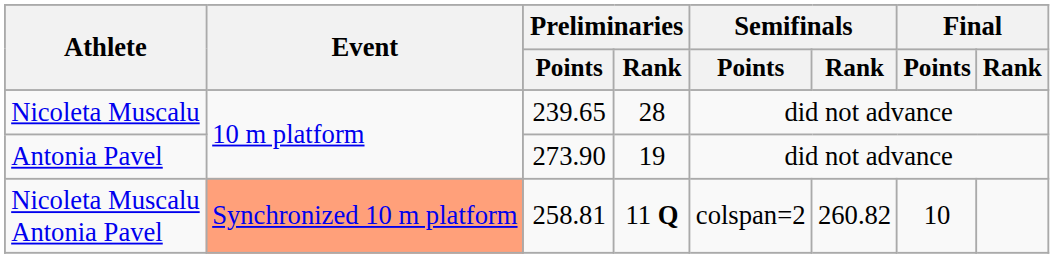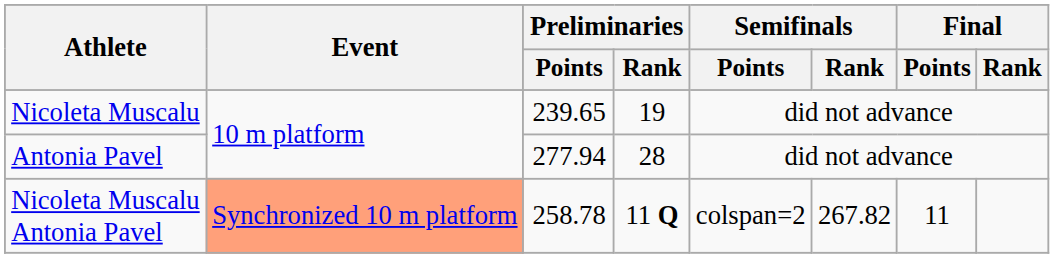(652, 112) 28 -> (652, 112) 19
(569, 156) 273.90 -> (569, 156) 277.94
(652, 156) 19 -> (652, 156) 28
(569, 215) 258.81 -> (569, 215) 258.78
(855, 215) 260.82 -> (855, 215) 267.82
(937, 215) 10 -> (937, 215) 11
